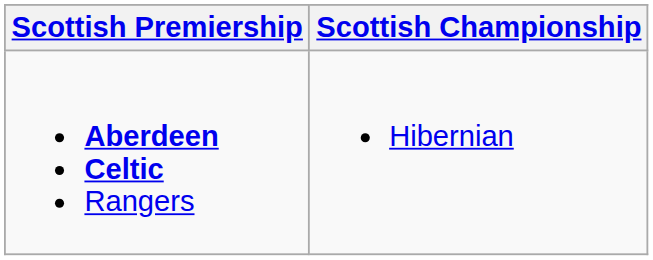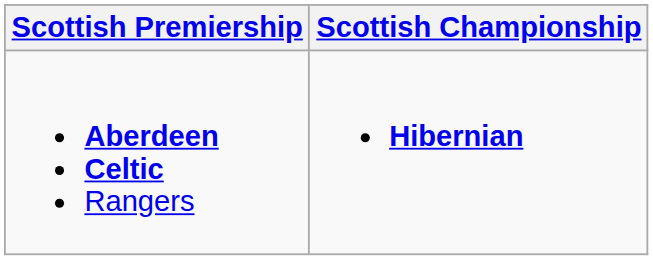(479, 136) normal -> (479, 136) bold
